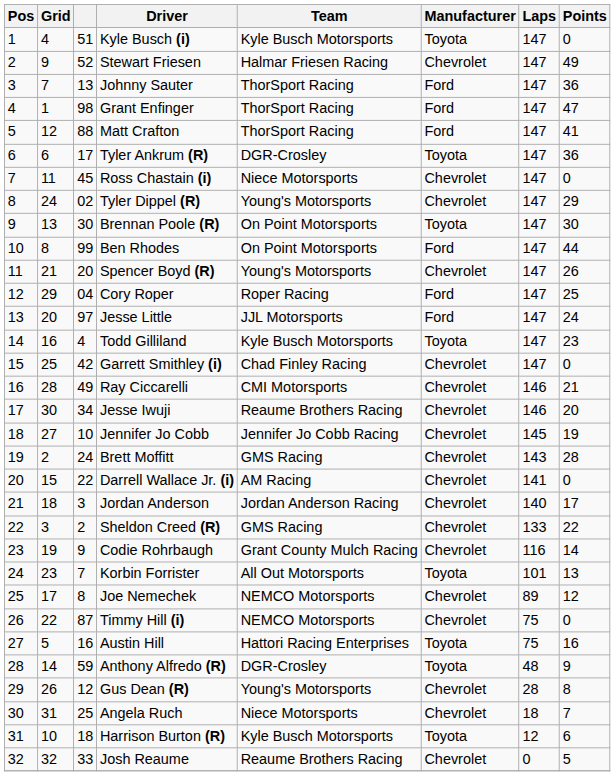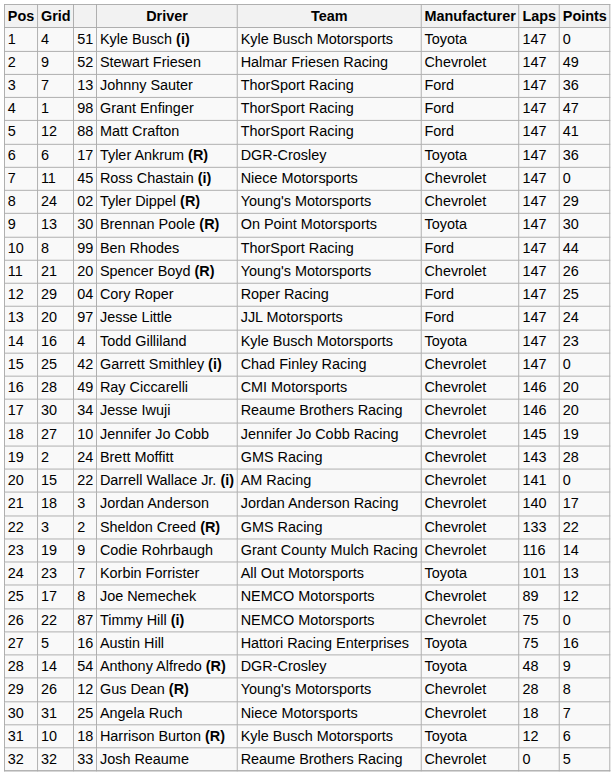(309, 248) On Point Motorsports -> (297, 248) ThorSport Racing
(571, 387) 21 -> (571, 387) 20
(85, 666) 59 -> (85, 666) 54
